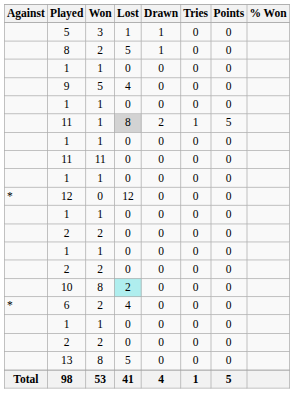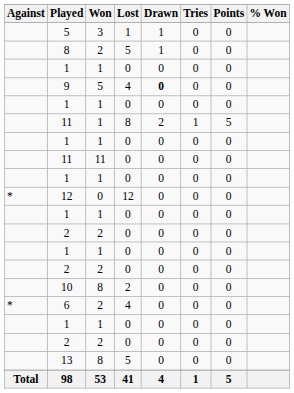(161, 86) normal -> (161, 86) bold
(128, 123) lightgrey background -> (128, 123) no background
(128, 287) paleturquoise background -> (128, 287) no background
